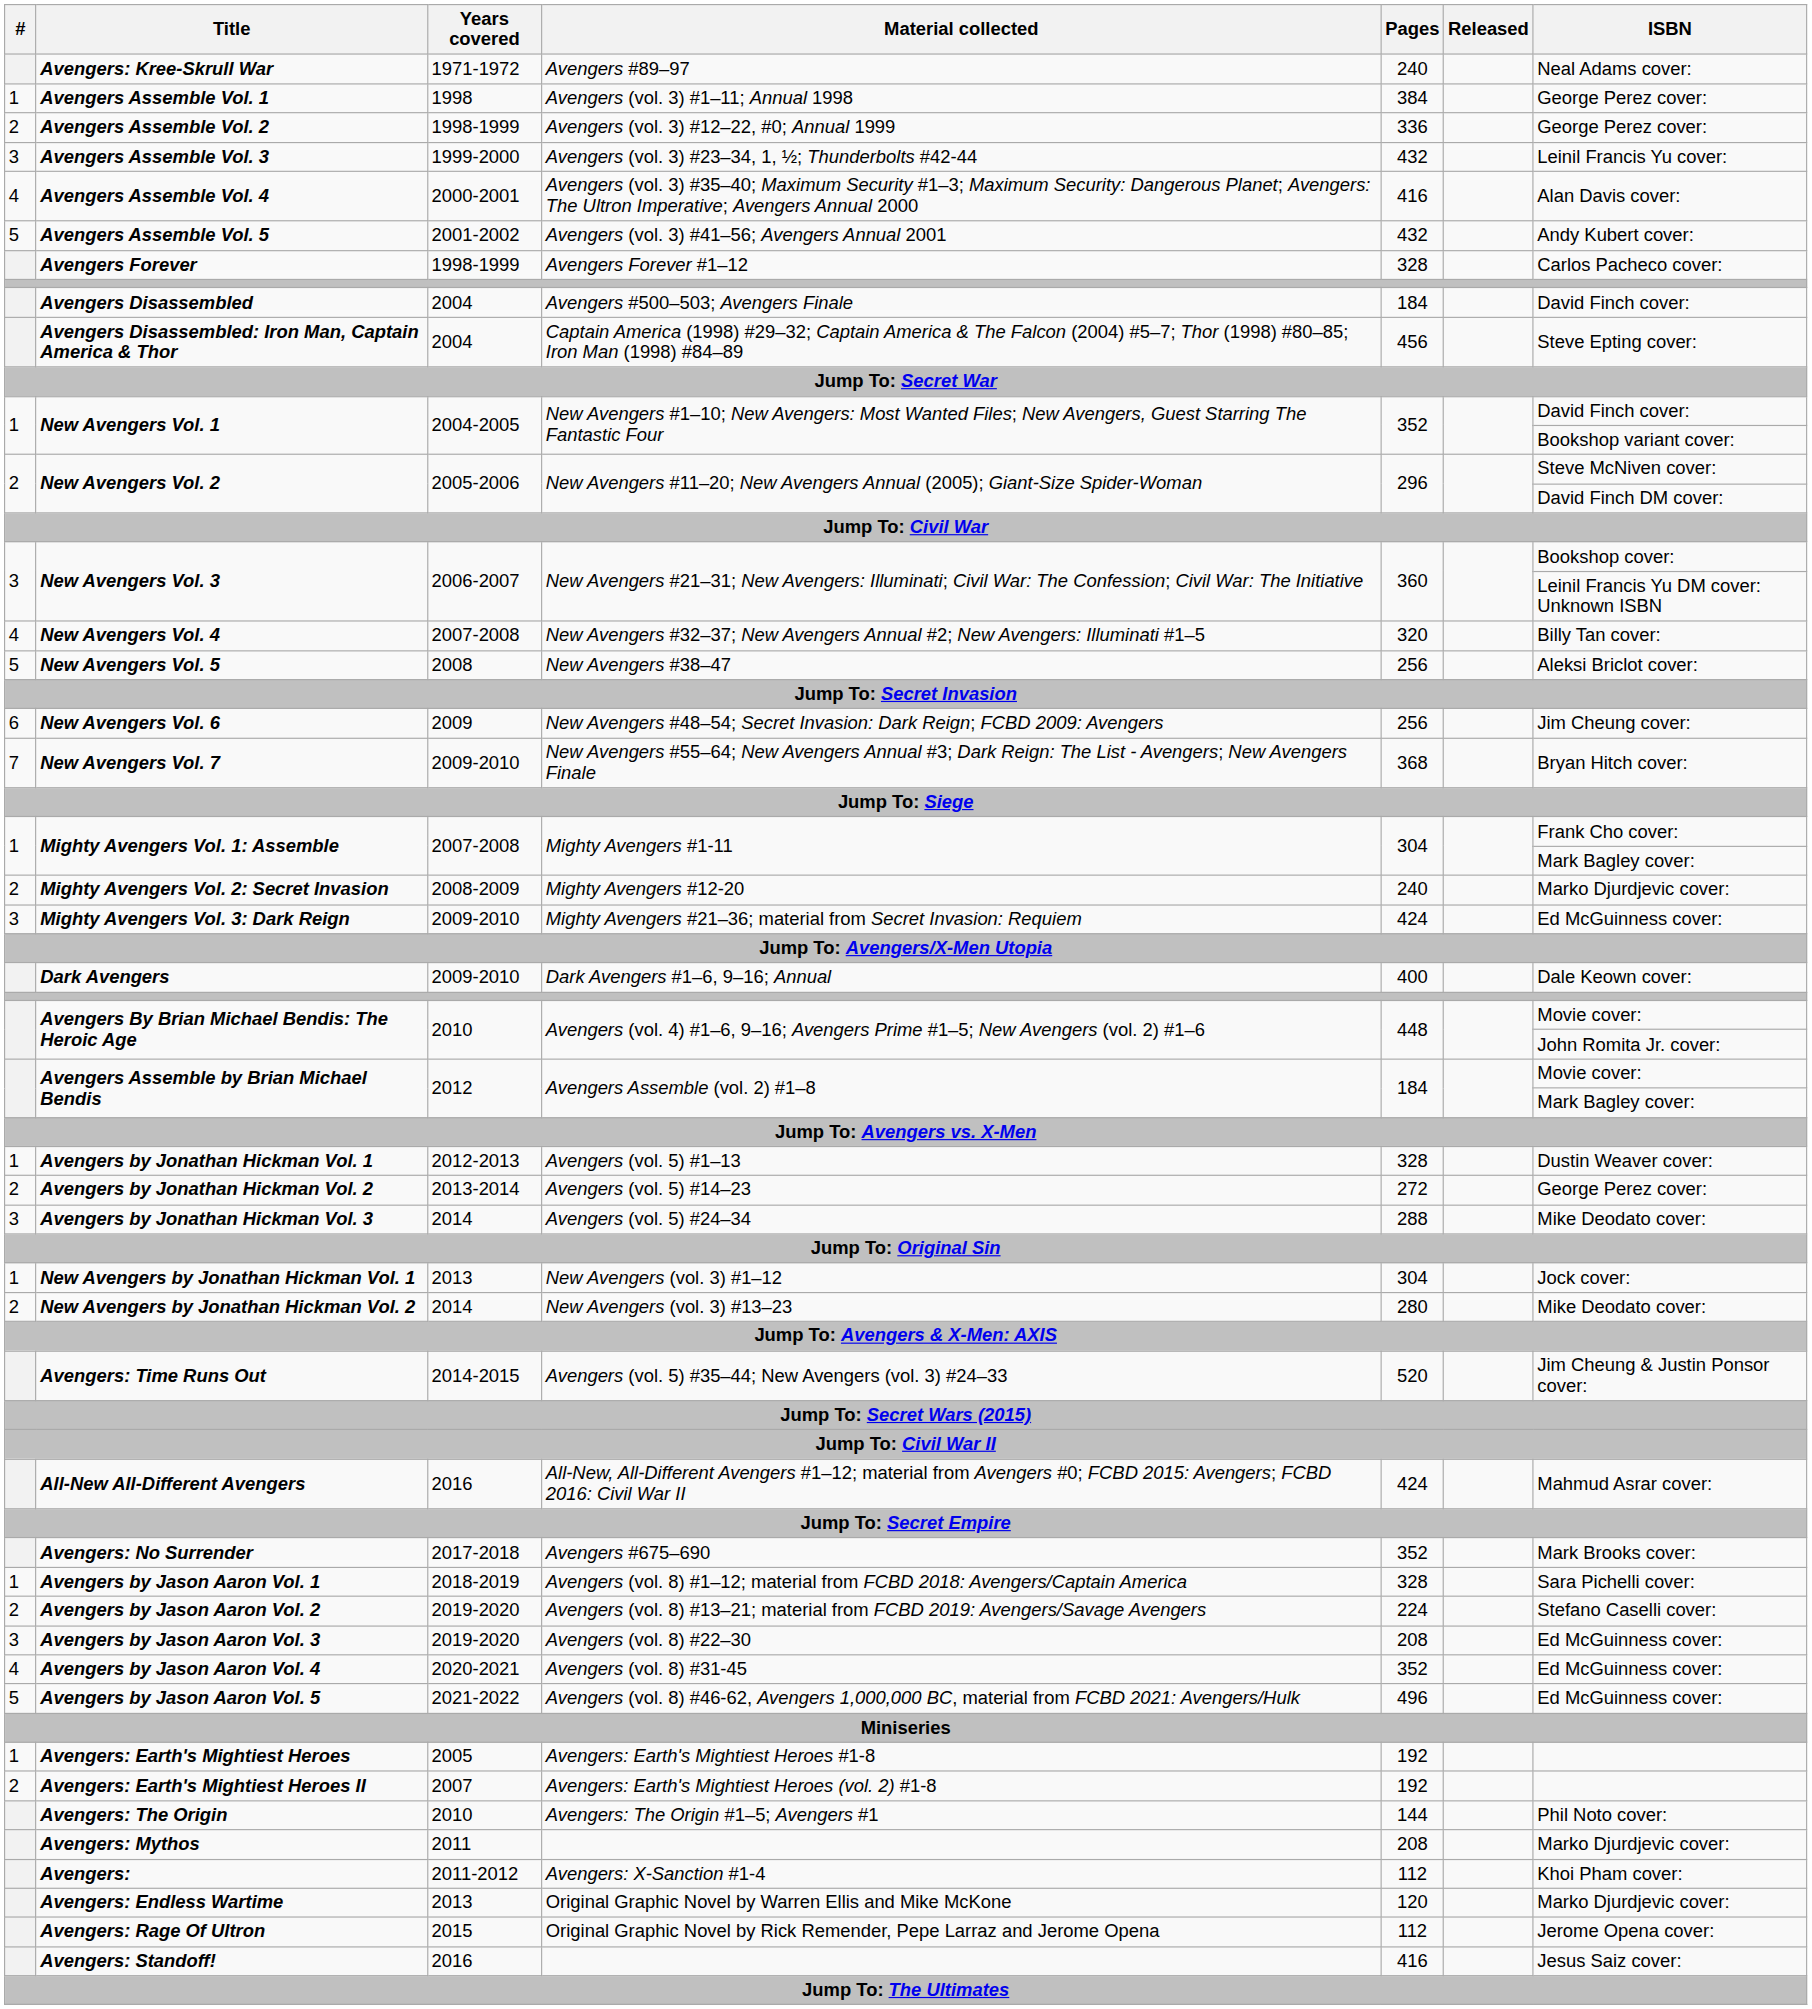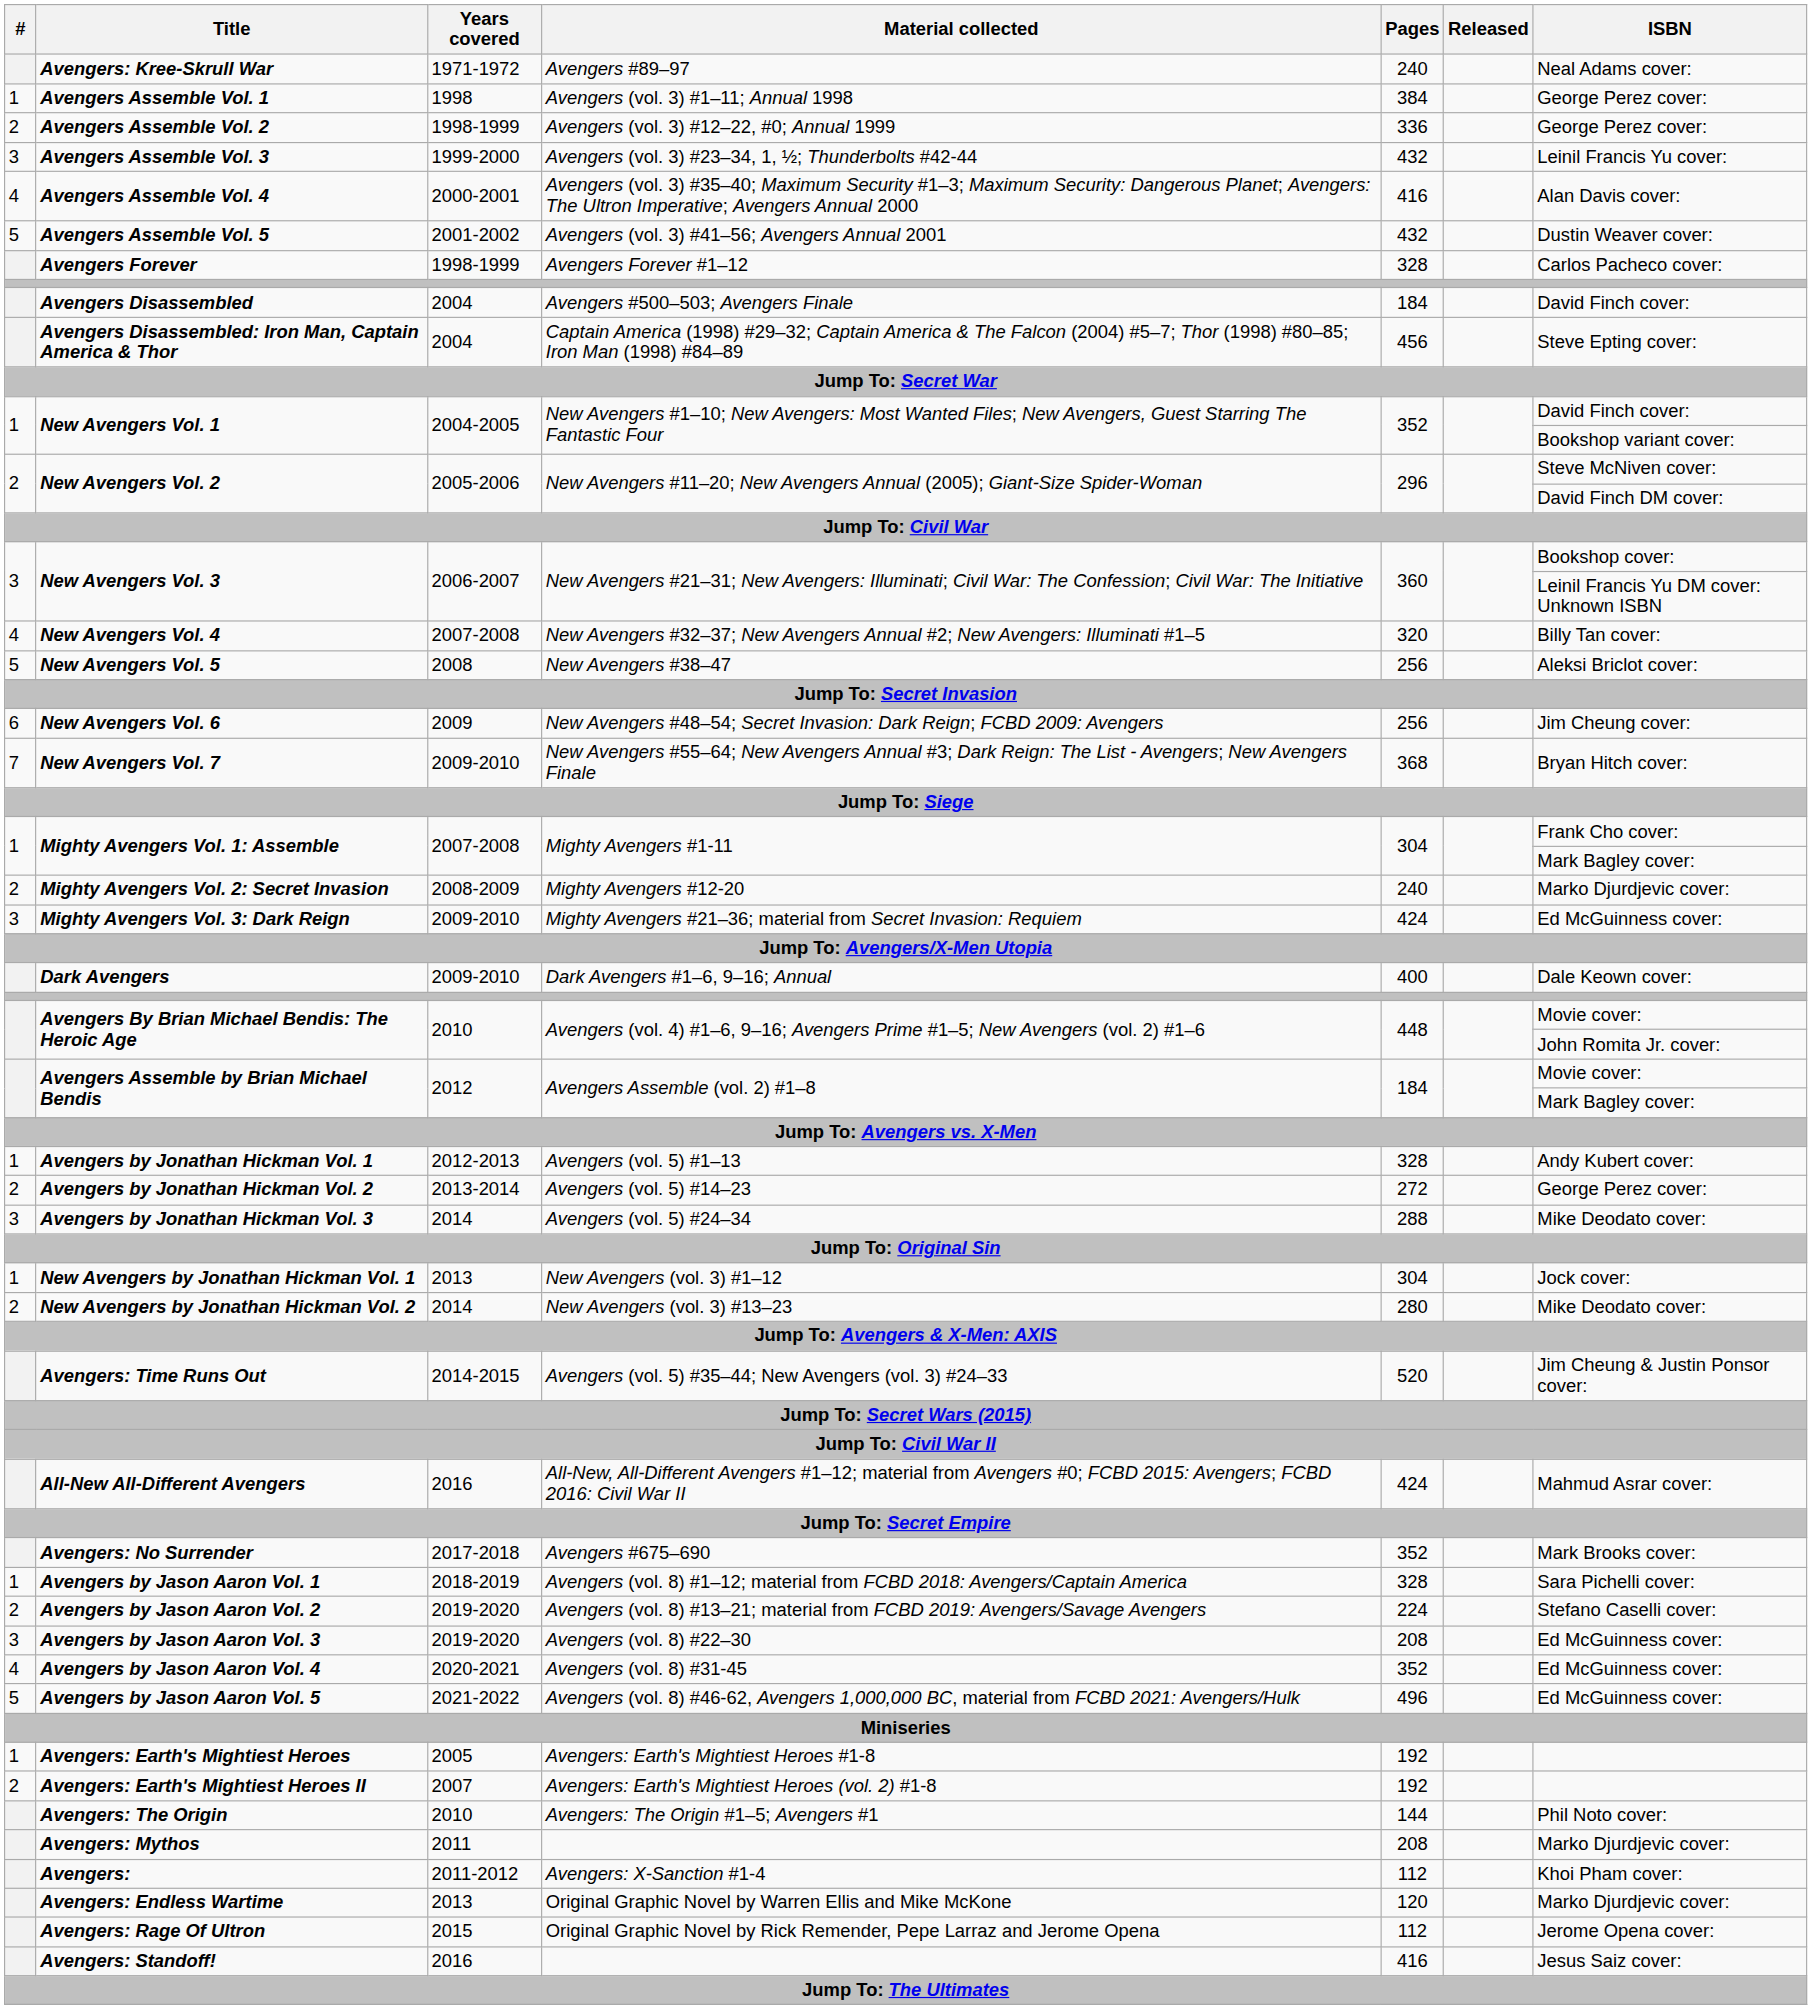(1616, 235) Andy Kubert cover: -> (1625, 235) Dustin Weaver cover:
(1625, 1160) Dustin Weaver cover: -> (1616, 1160) Andy Kubert cover:
